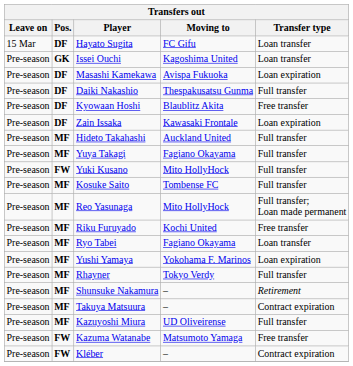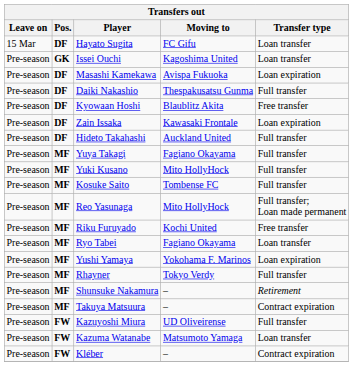(62, 138) MF -> (61, 138) DF
(62, 169) FW -> (62, 169) MF
(62, 322) MF -> (62, 322) FW
(283, 338) Free transfer -> (284, 338) Loan transfer
